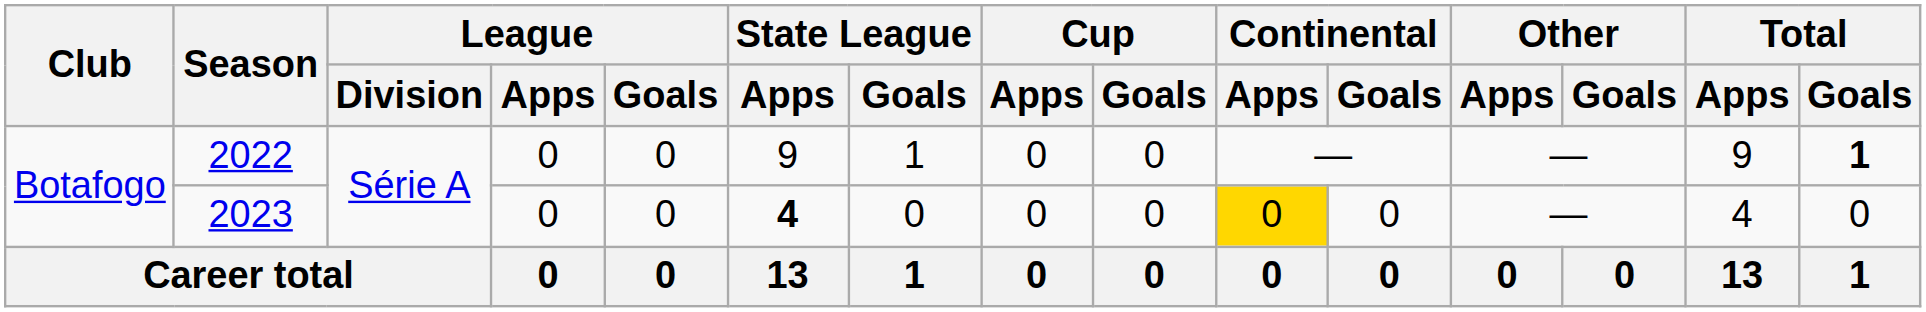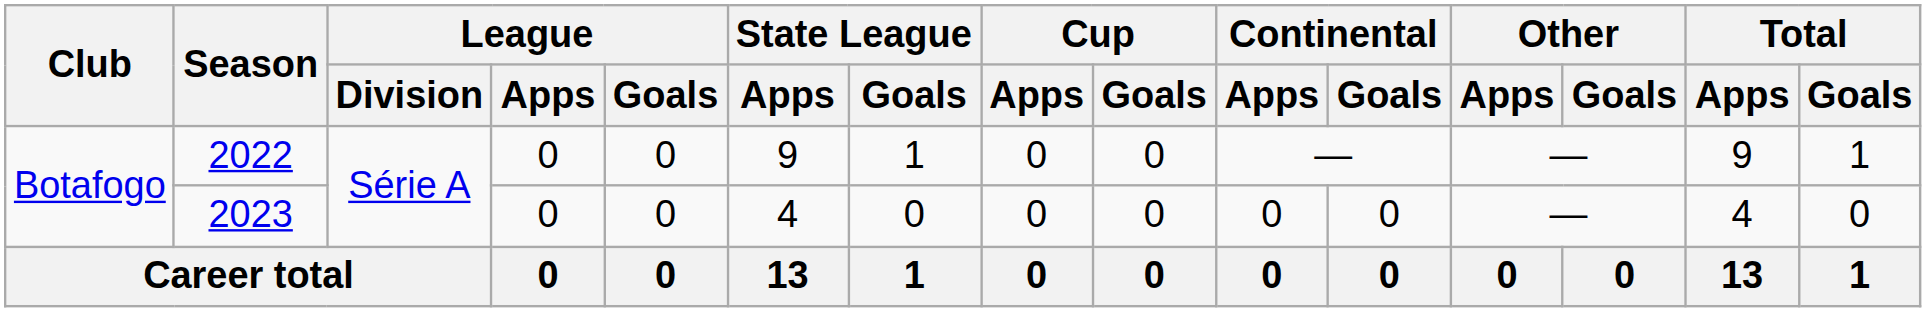(1860, 154) bold -> (1860, 154) normal
(788, 214) bold -> (788, 214) normal
(1272, 214) gold background -> (1272, 214) no background
